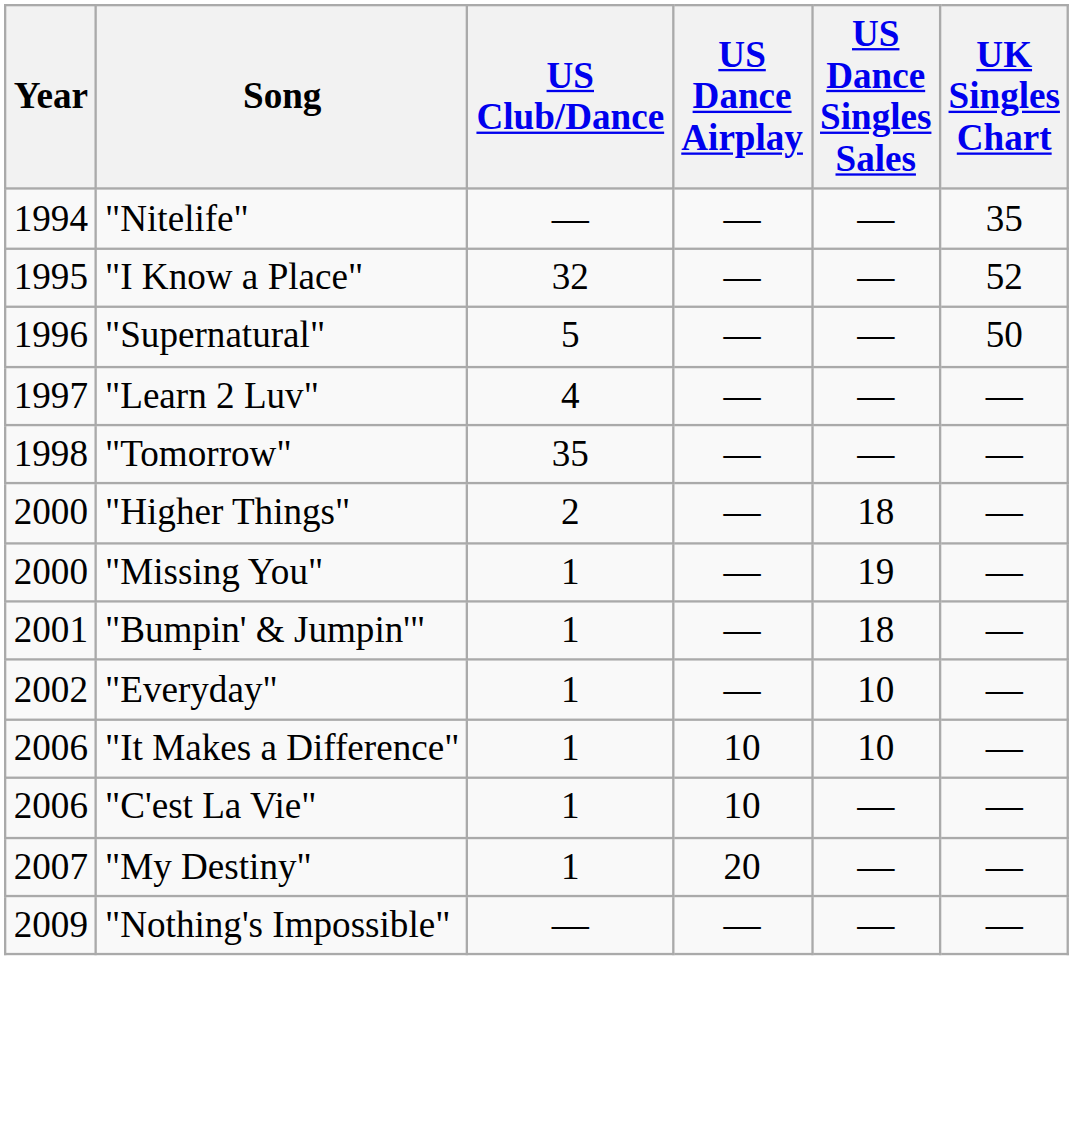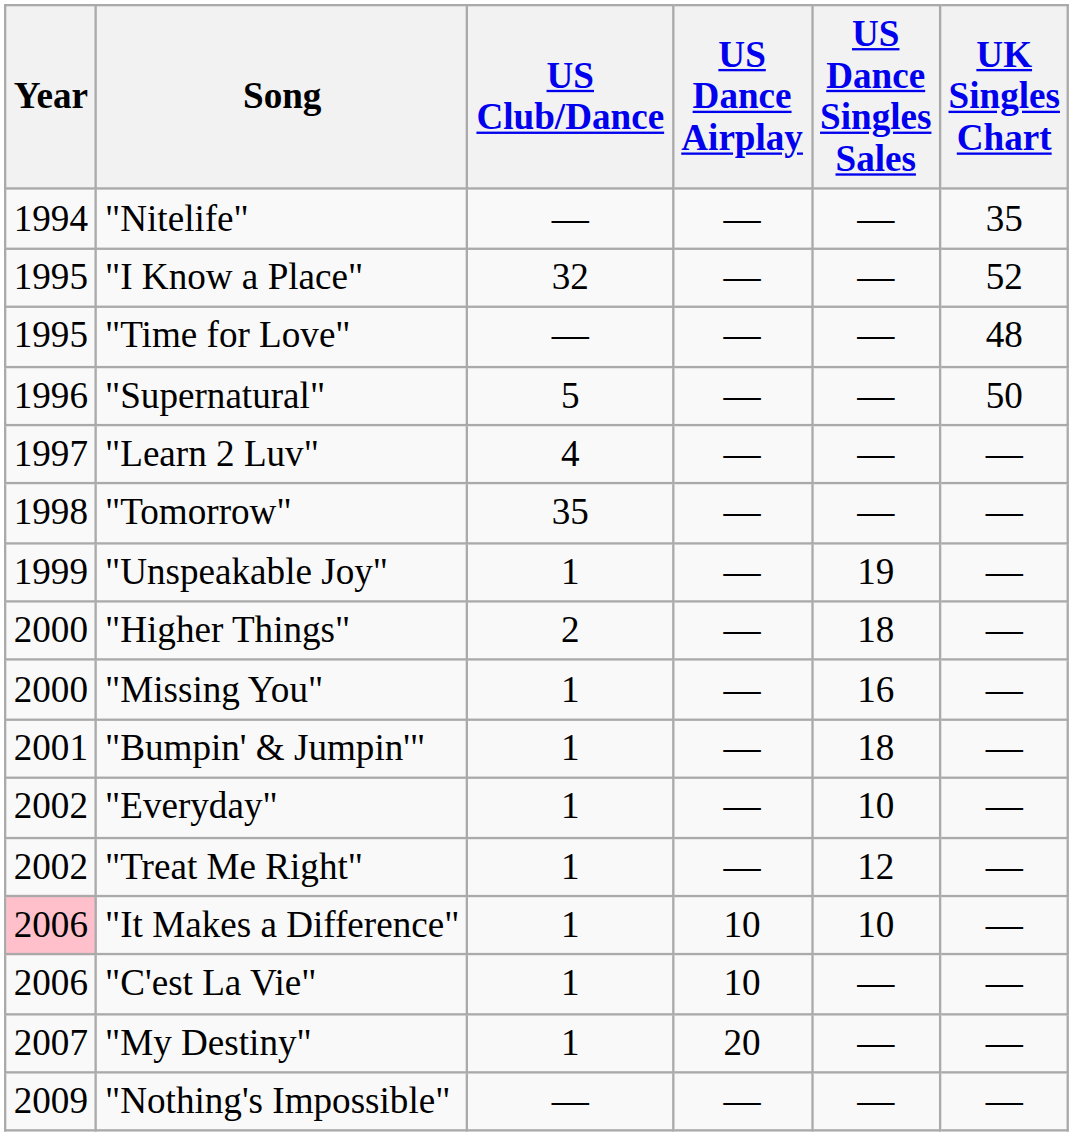+ row: (228, 335)
+ row: (246, 571)
(876, 571) 19 -> (876, 689) 16
+ row: (234, 865)
(51, 747) no background -> (51, 924) pink background
